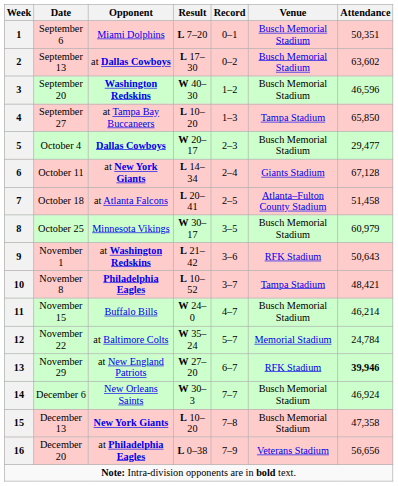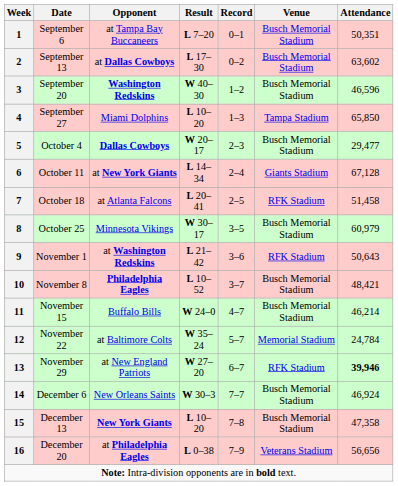(131, 34) Miami Dolphins -> (134, 34) at Tampa Bay Buccaneers
(131, 117) at Tampa Bay Buccaneers -> (134, 117) Miami Dolphins
(293, 201) Atlanta–Fulton County Stadium -> (296, 201) RFK Stadium
(293, 284) Tampa Stadium -> (296, 284) Busch Memorial Stadium
